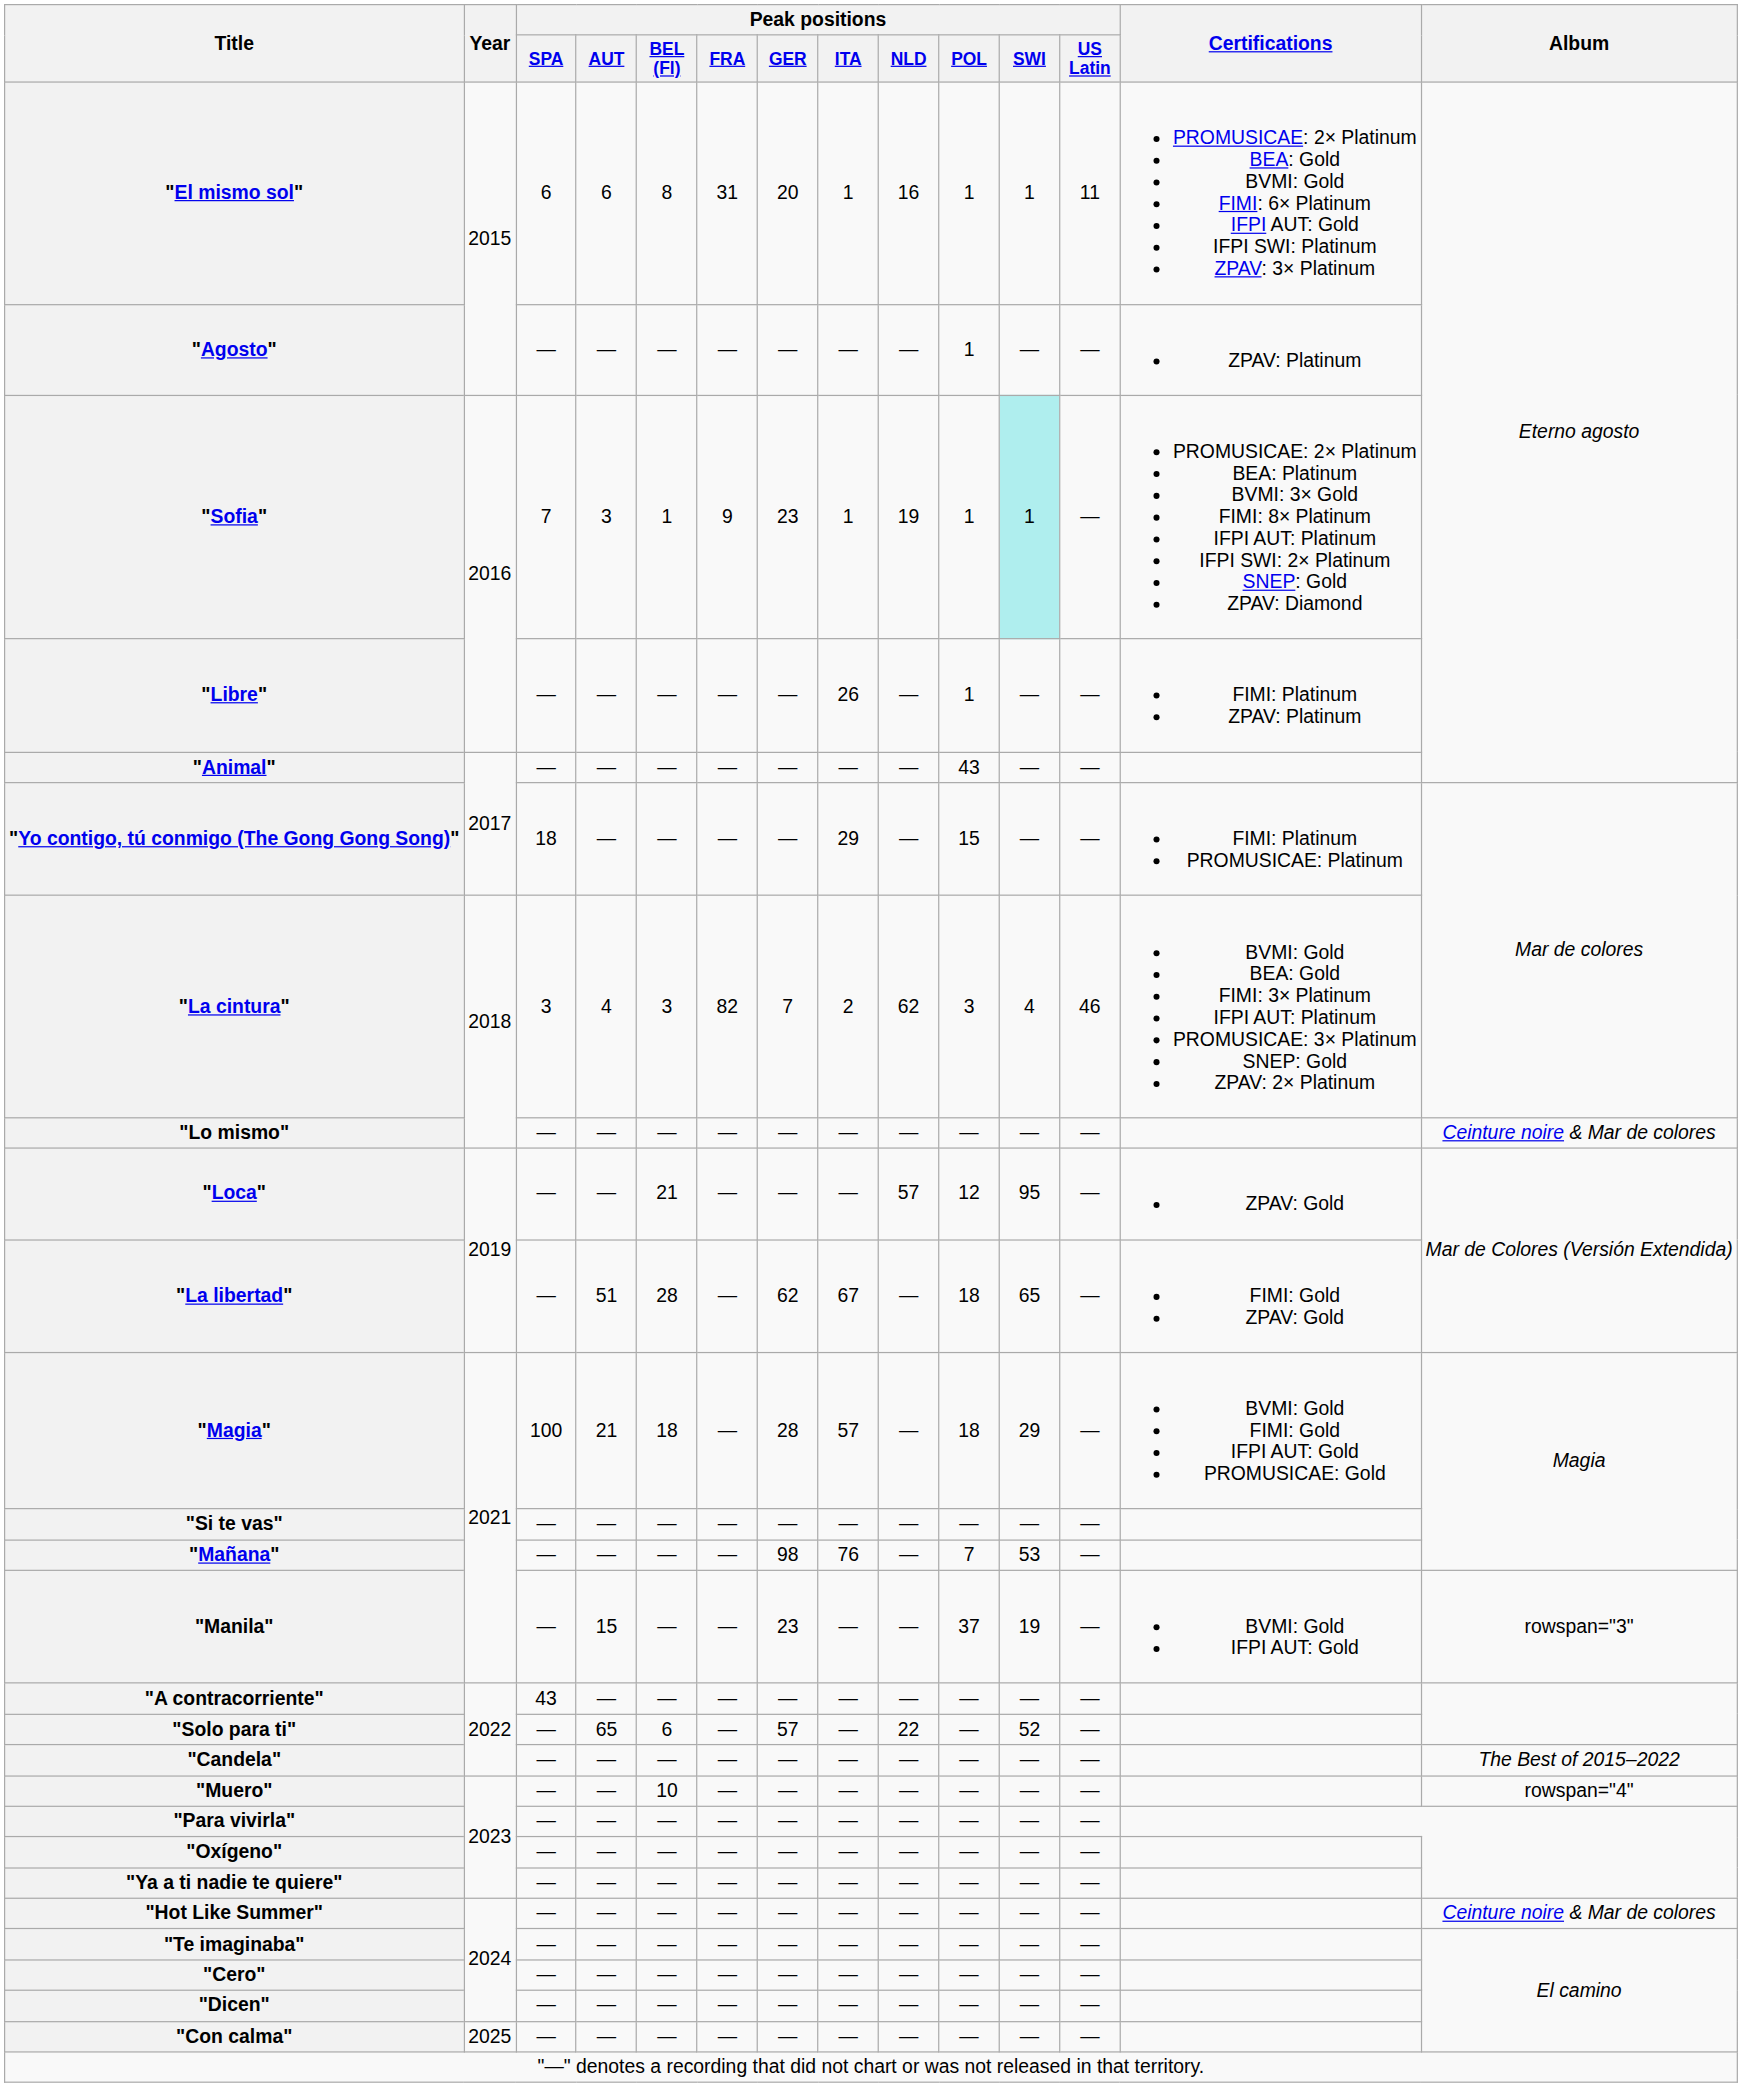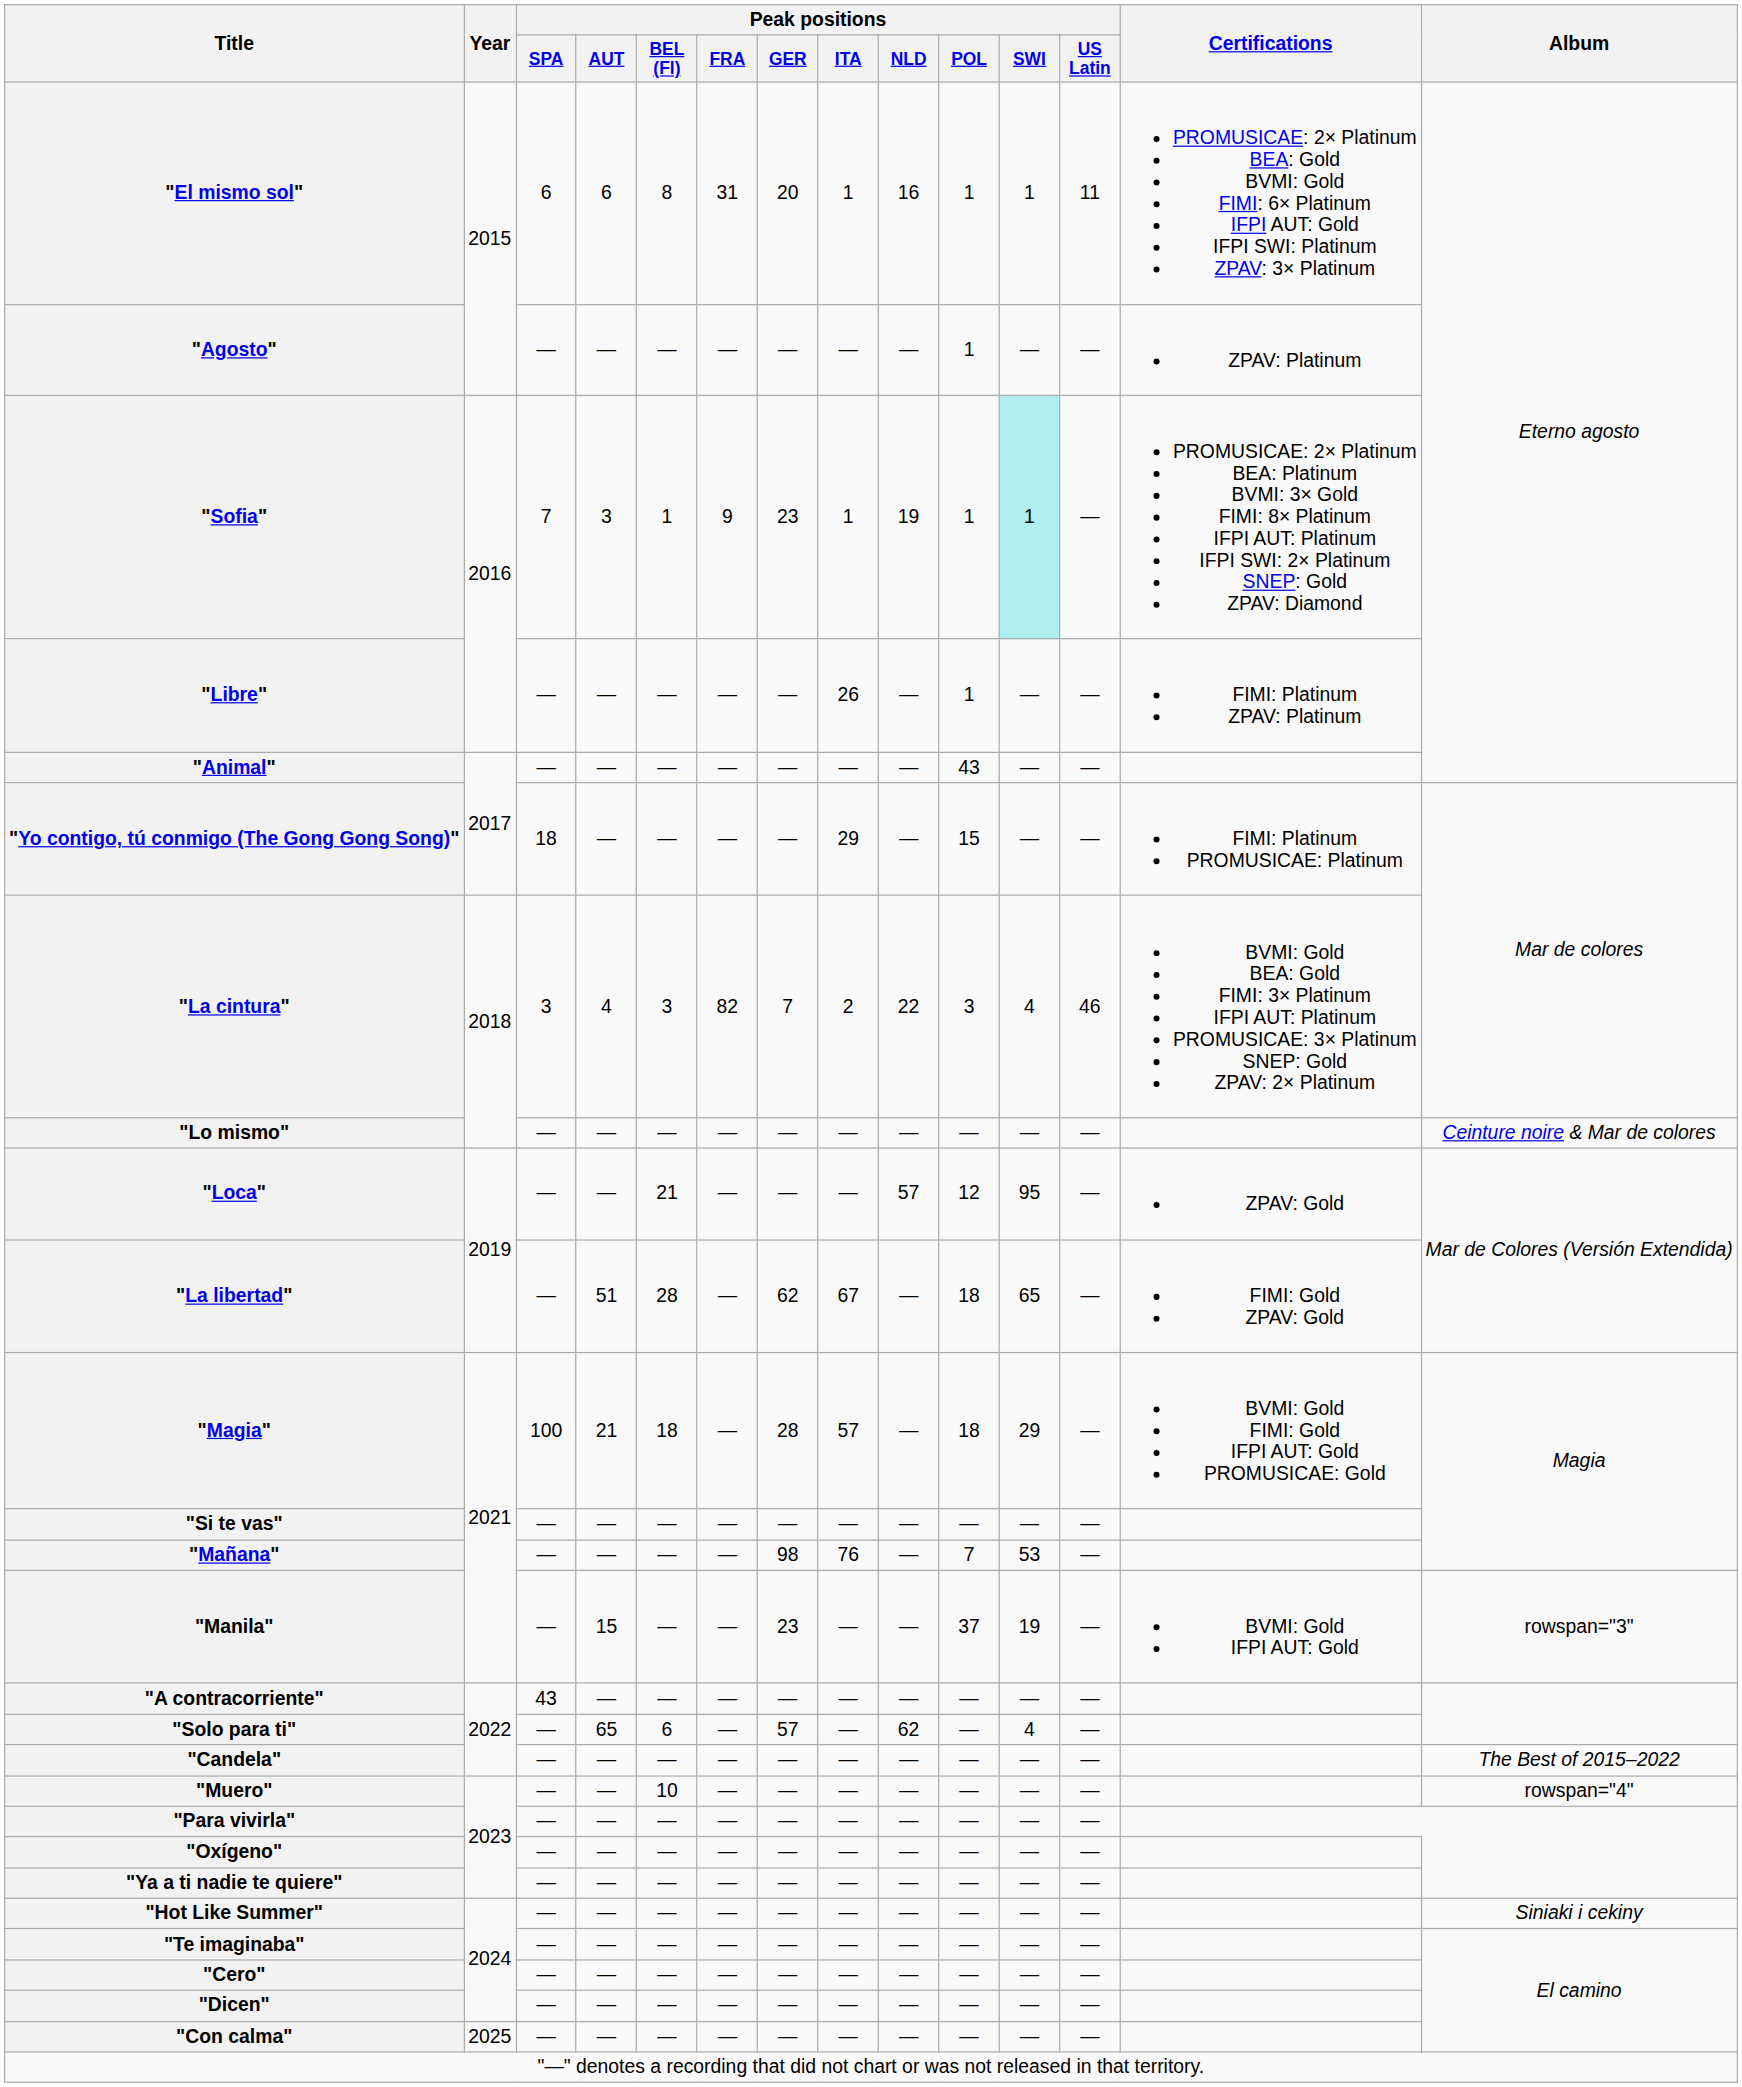(909, 1006) 62 -> (909, 1006) 22
(909, 1729) 22 -> (909, 1729) 62
(1029, 1729) 52 -> (1029, 1729) 4
(1579, 1913) Ceinture noire & Mar de colores -> (1579, 1913) Siniaki i cekiny
